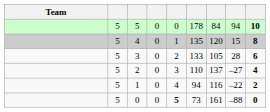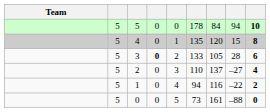(157, 56) normal -> (157, 56) bold
(177, 100) bold -> (177, 100) normal
